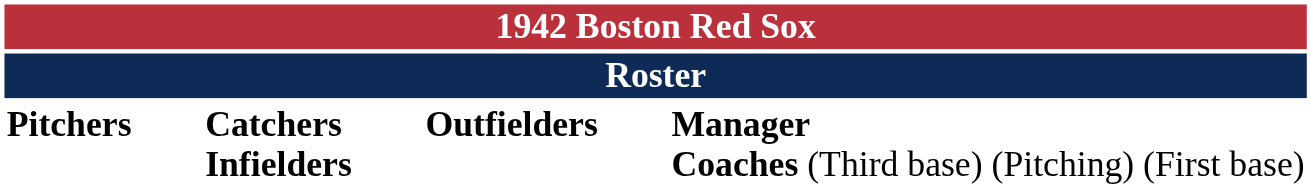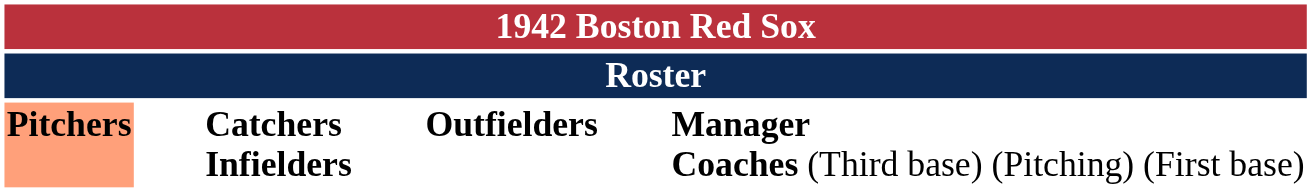(69, 124) no background -> (69, 124) lightsalmon background
